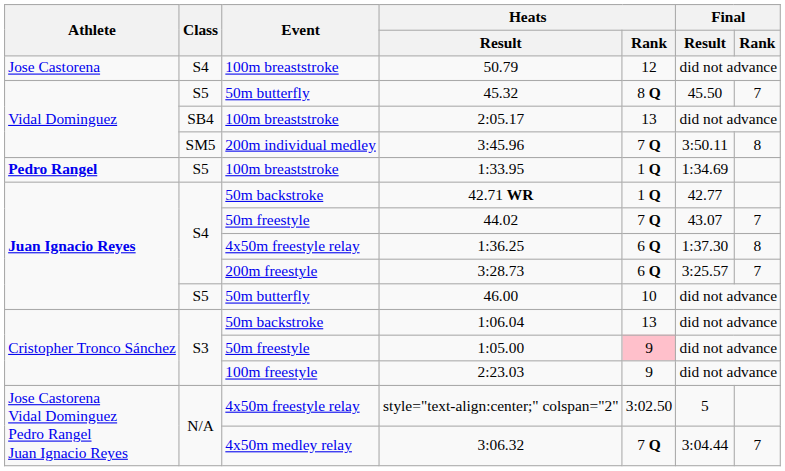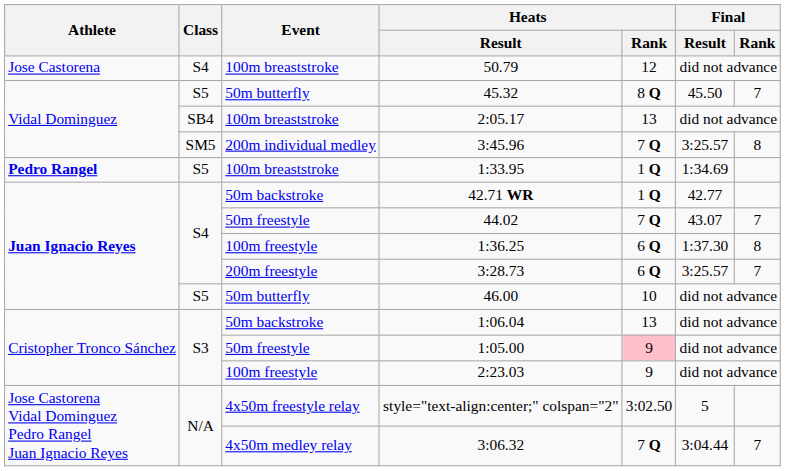(705, 144) 3:50.11 -> (705, 144) 3:25.57
(292, 246) 4x50m freestyle relay -> (271, 246) 100m freestyle
